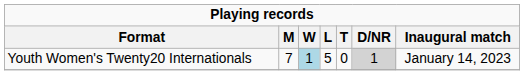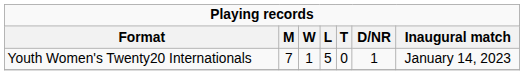(309, 59) lightblue background -> (309, 59) no background
(374, 59) lightgrey background -> (374, 59) no background
